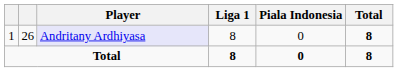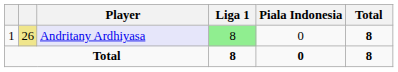(28, 35) no background -> (28, 35) khaki background
(233, 35) no background -> (233, 35) lightgreen background
